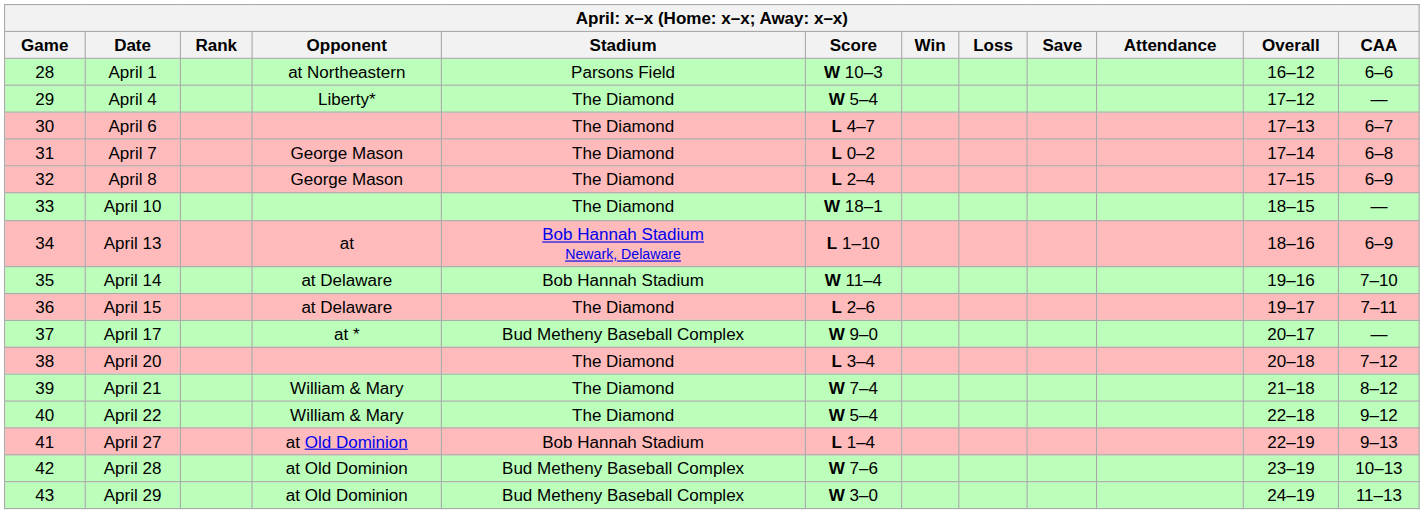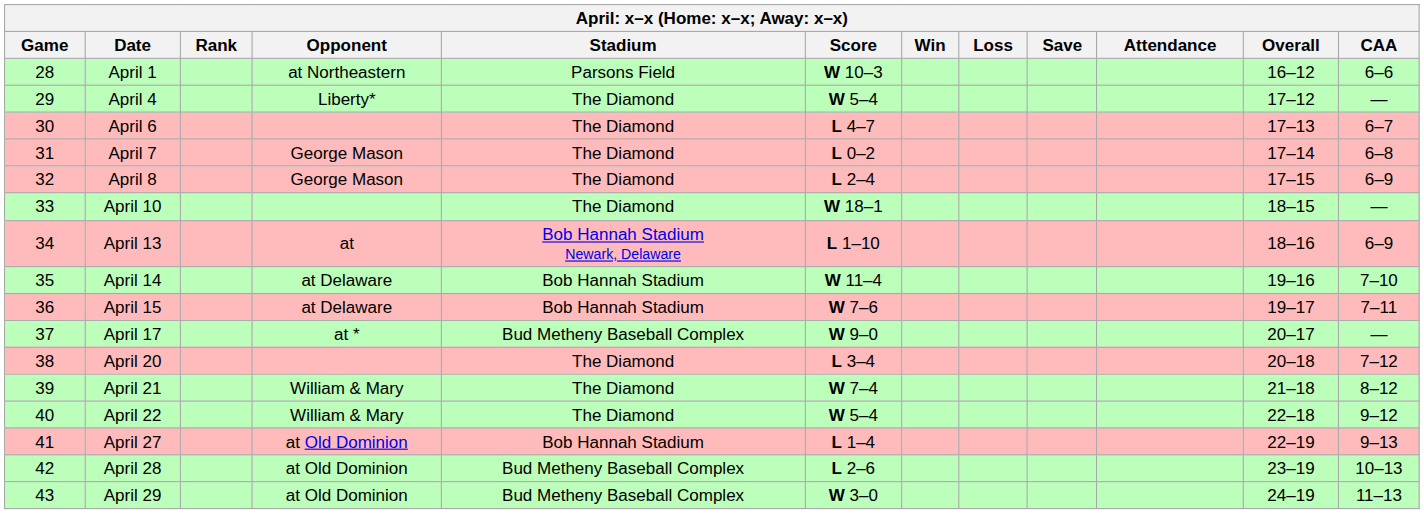(623, 307) The Diamond -> (623, 307) Bob Hannah Stadium
(853, 307) L 2–6 -> (853, 307) W 7–6
(853, 468) W 7–6 -> (853, 468) L 2–6
